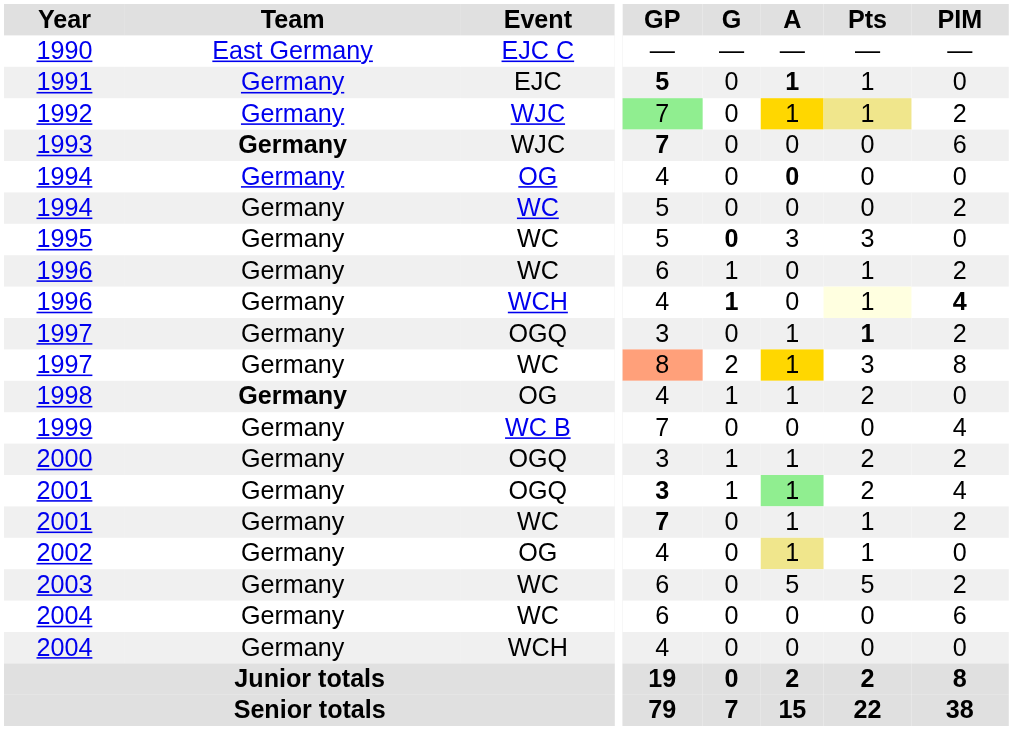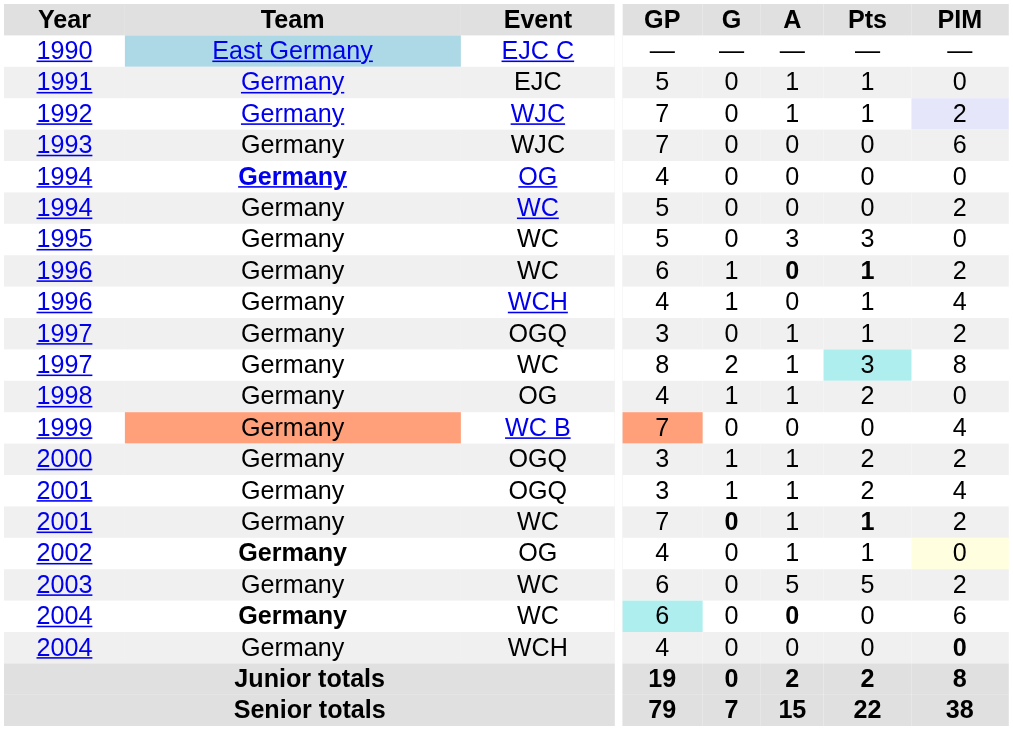(293, 50) no background -> (293, 50) lightblue background
(662, 82) bold -> (662, 82) normal
(792, 82) bold -> (792, 82) normal
(662, 113) lightgreen background -> (662, 113) no background
(792, 113) gold background -> (792, 113) no background
(867, 113) khaki background -> (867, 113) no background
(960, 113) no background -> (960, 113) lavender background
(293, 145) bold -> (293, 145) normal
(662, 145) bold -> (662, 145) normal
(293, 176) normal -> (293, 176) bold
(792, 176) bold -> (792, 176) normal
(732, 239) bold -> (732, 239) normal
(792, 270) normal -> (792, 270) bold
(867, 270) normal -> (867, 270) bold
(732, 302) bold -> (732, 302) normal
(867, 302) lightyellow background -> (867, 302) no background
(960, 302) bold -> (960, 302) normal
(867, 333) bold -> (867, 333) normal
(662, 364) lightsalmon background -> (662, 364) no background
(792, 364) gold background -> (792, 364) no background
(867, 364) no background -> (867, 364) paleturquoise background
(293, 396) bold -> (293, 396) normal
(293, 427) no background -> (293, 427) lightsalmon background
(662, 427) no background -> (662, 427) lightsalmon background
(662, 490) bold -> (662, 490) normal
(792, 490) lightgreen background -> (792, 490) no background
(662, 521) bold -> (662, 521) normal
(732, 521) normal -> (732, 521) bold
(867, 521) normal -> (867, 521) bold
(293, 553) normal -> (293, 553) bold
(792, 553) khaki background -> (792, 553) no background
(960, 553) no background -> (960, 553) lightyellow background
(293, 616) normal -> (293, 616) bold
(662, 616) no background -> (662, 616) paleturquoise background
(792, 616) normal -> (792, 616) bold
(960, 647) normal -> (960, 647) bold
